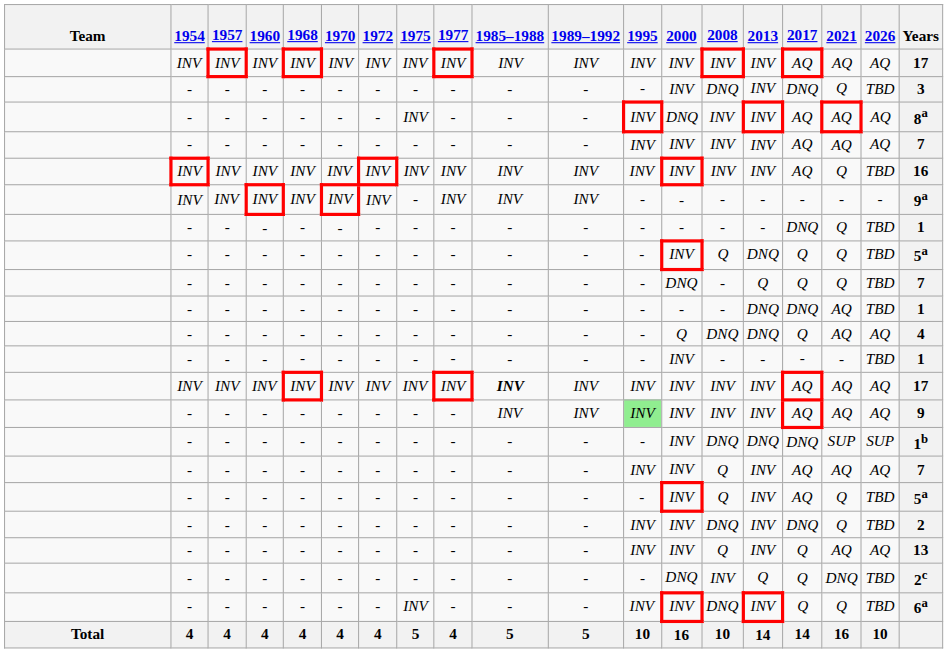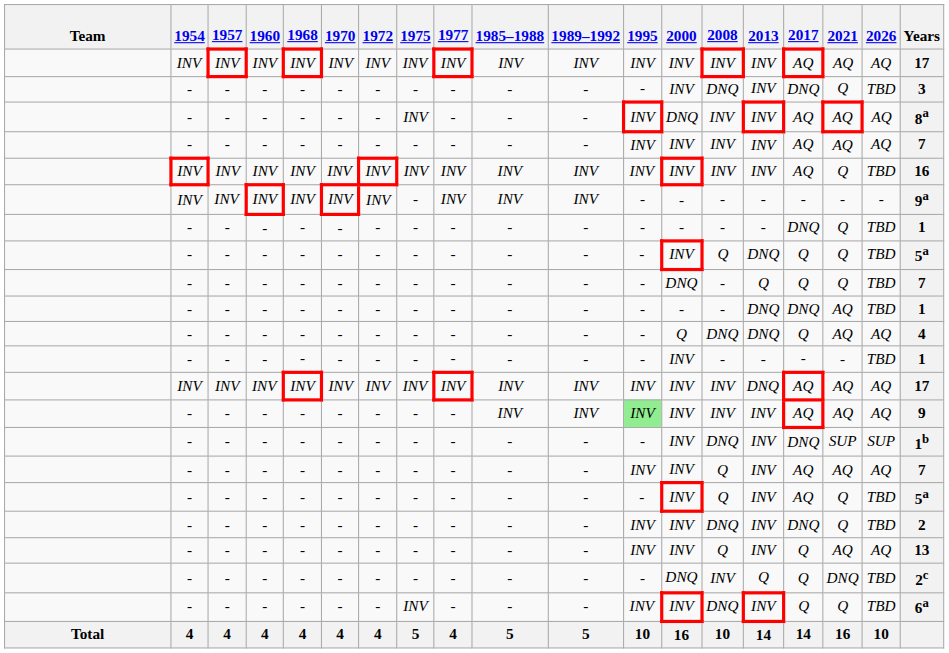(510, 386) bold -> (510, 386) normal
(762, 386) INV -> (763, 386) DNQ
(763, 442) DNQ -> (763, 442) INV
